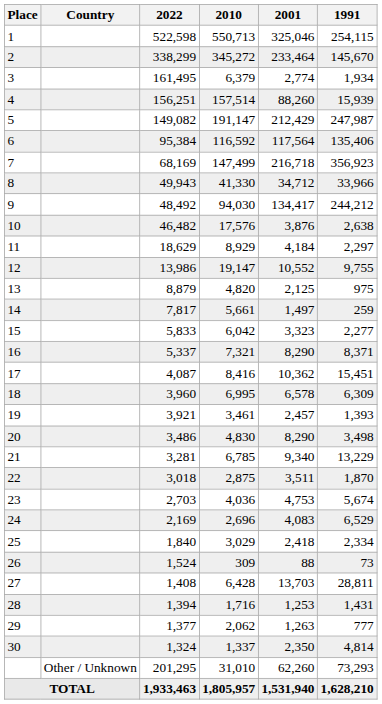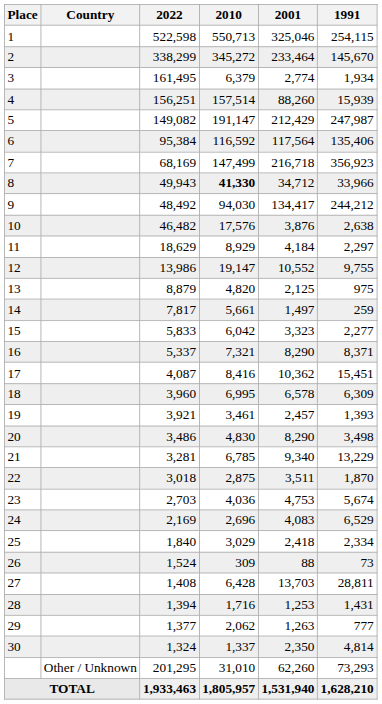(237, 183) normal -> (237, 183) bold
